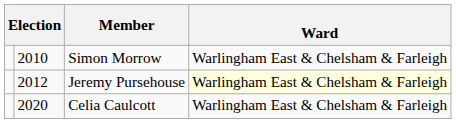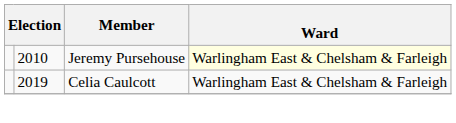- row: (115, 57)
(33, 81) 2012 -> (33, 57) 2010
(33, 105) 2020 -> (33, 81) 2019
